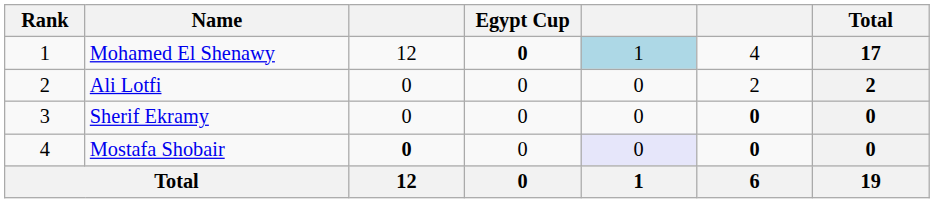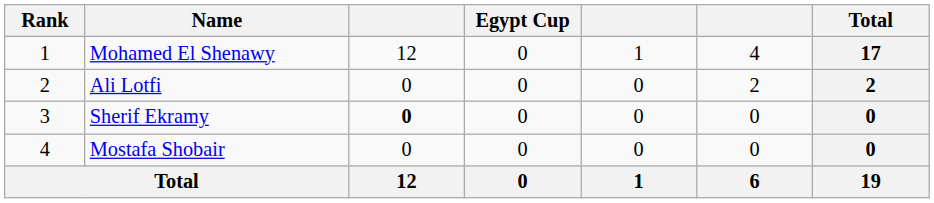(523, 52) bold -> (523, 52) normal
(639, 52) lightblue background -> (639, 52) no background
(407, 117) normal -> (407, 117) bold
(755, 117) bold -> (755, 117) normal
(407, 149) bold -> (407, 149) normal
(639, 149) lavender background -> (639, 149) no background
(755, 149) bold -> (755, 149) normal
